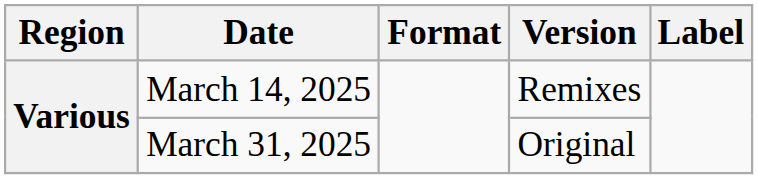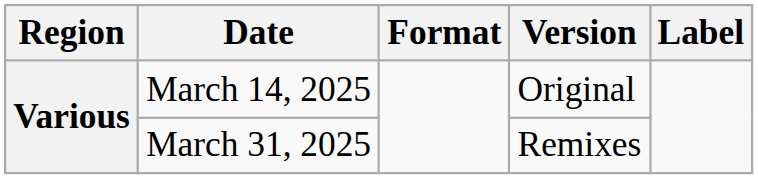(579, 88) Remixes -> (576, 88) Original
(576, 144) Original -> (579, 144) Remixes
